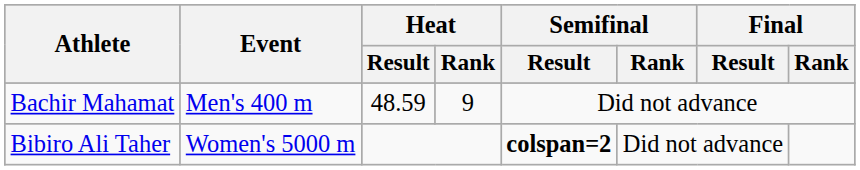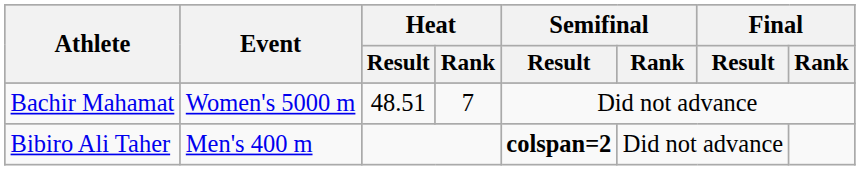(249, 103) Men's 400 m -> (271, 103) Women's 5000 m
(398, 103) 48.59 -> (398, 103) 48.51
(468, 103) 9 -> (468, 103) 7
(271, 144) Women's 5000 m -> (249, 144) Men's 400 m
